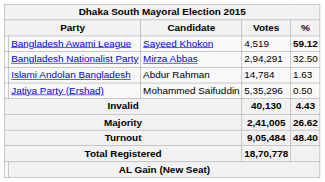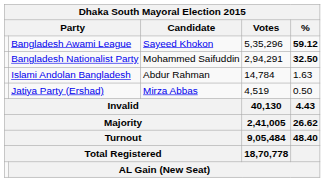(257, 43) 4,519 -> (263, 43) 5,35,296
(170, 59) Mirza Abbas -> (191, 59) Mohammed Saifuddin
(305, 59) normal -> (305, 59) bold
(191, 91) Mohammed Saifuddin -> (170, 91) Mirza Abbas
(263, 91) 5,35,296 -> (257, 91) 4,519
